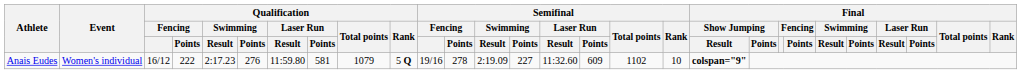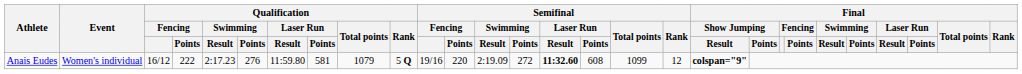(460, 61) 278 -> (460, 61) 220
(525, 61) 227 -> (525, 61) 272
(560, 61) normal -> (560, 61) bold
(595, 61) 609 -> (595, 61) 608
(636, 61) 1102 -> (637, 61) 1099
(676, 61) 10 -> (677, 61) 12
